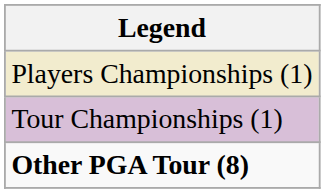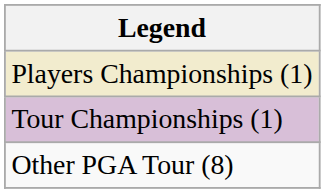(130, 165) bold -> (122, 165) normal
